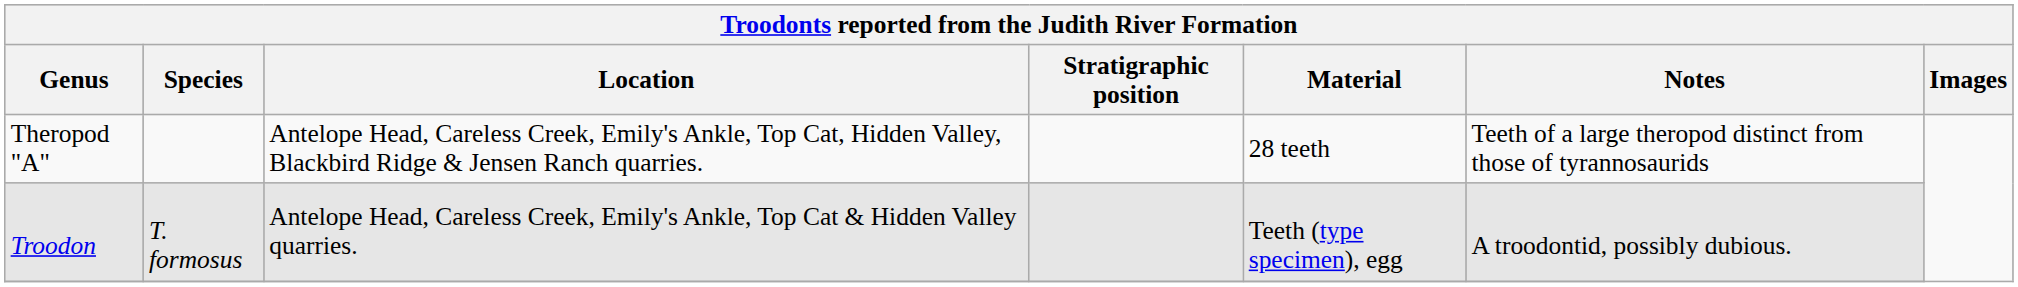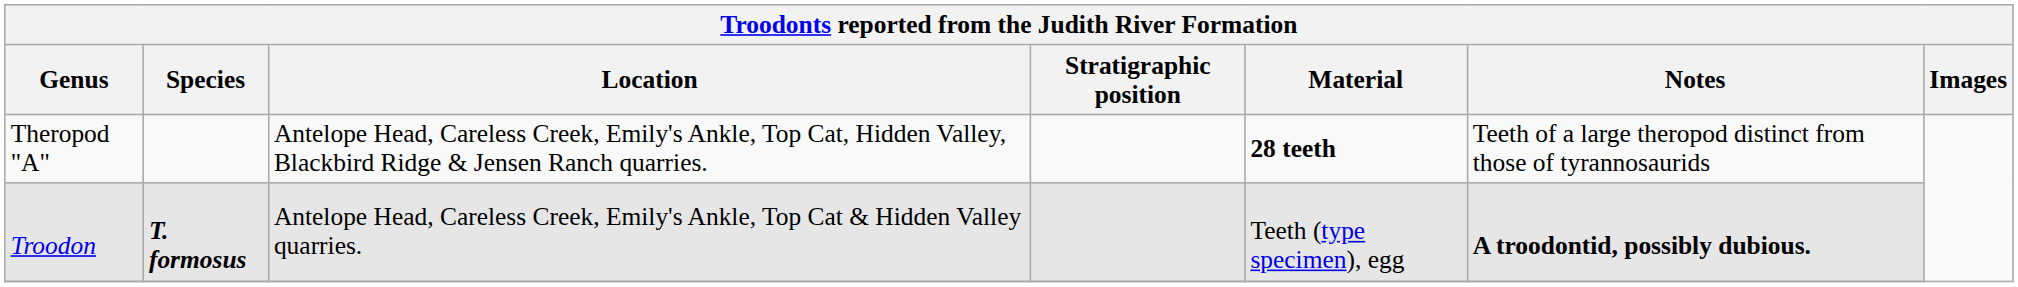(1289, 148) normal -> (1293, 148) bold
(196, 245) normal -> (198, 245) bold
(1632, 245) normal -> (1642, 245) bold
